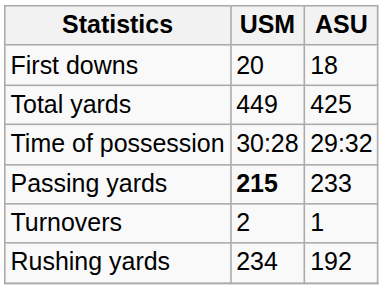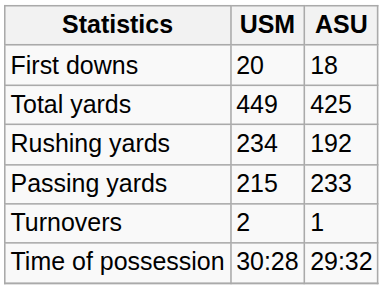rows swapped: (90, 262) <-> (118, 144)
(257, 183) bold -> (257, 183) normal
